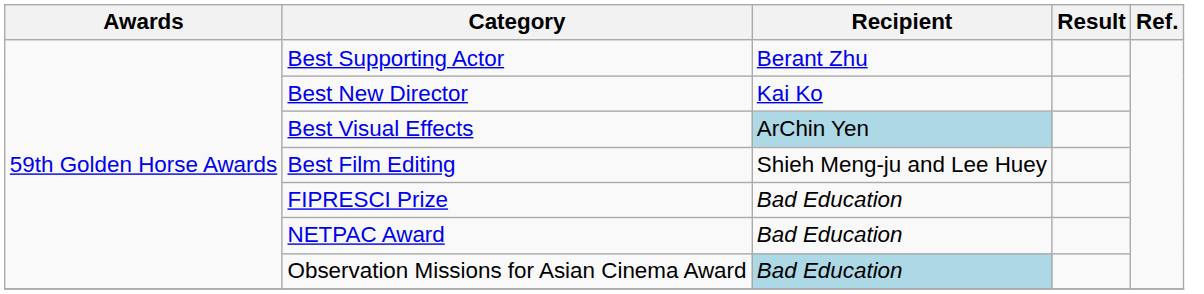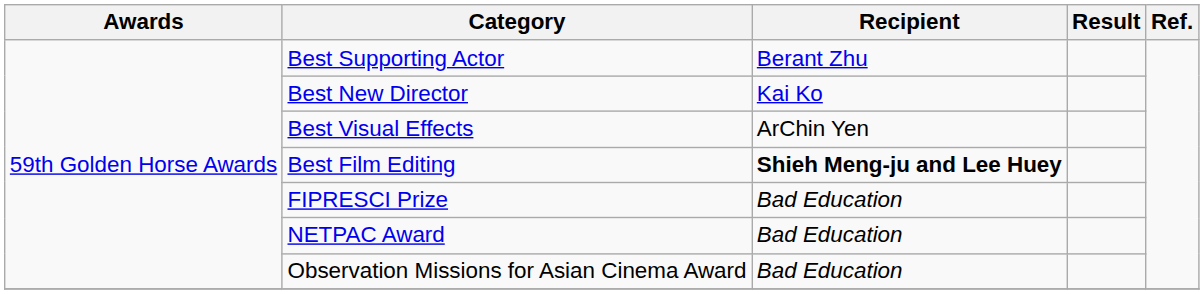(813, 128) lightblue background -> (813, 128) no background
(902, 164) normal -> (909, 164) bold
(830, 270) lightblue background -> (830, 270) no background
